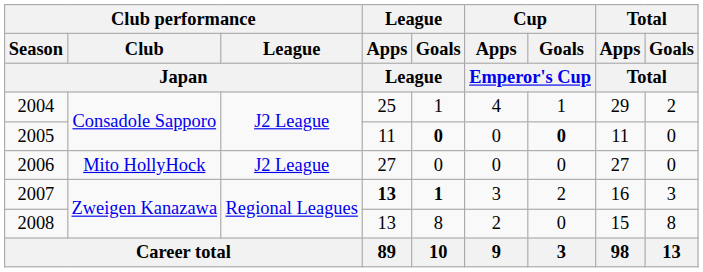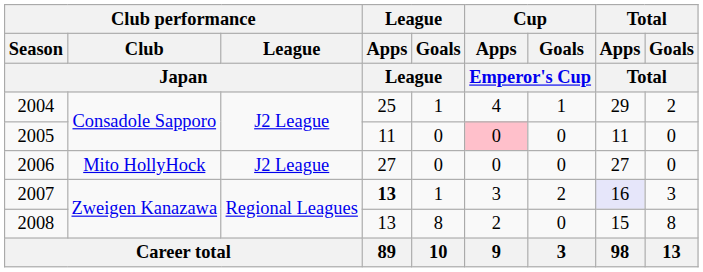(438, 135) bold -> (438, 135) normal
(496, 135) no background -> (496, 135) pink background
(561, 135) bold -> (561, 135) normal
(438, 194) bold -> (438, 194) normal
(620, 194) no background -> (620, 194) lavender background
